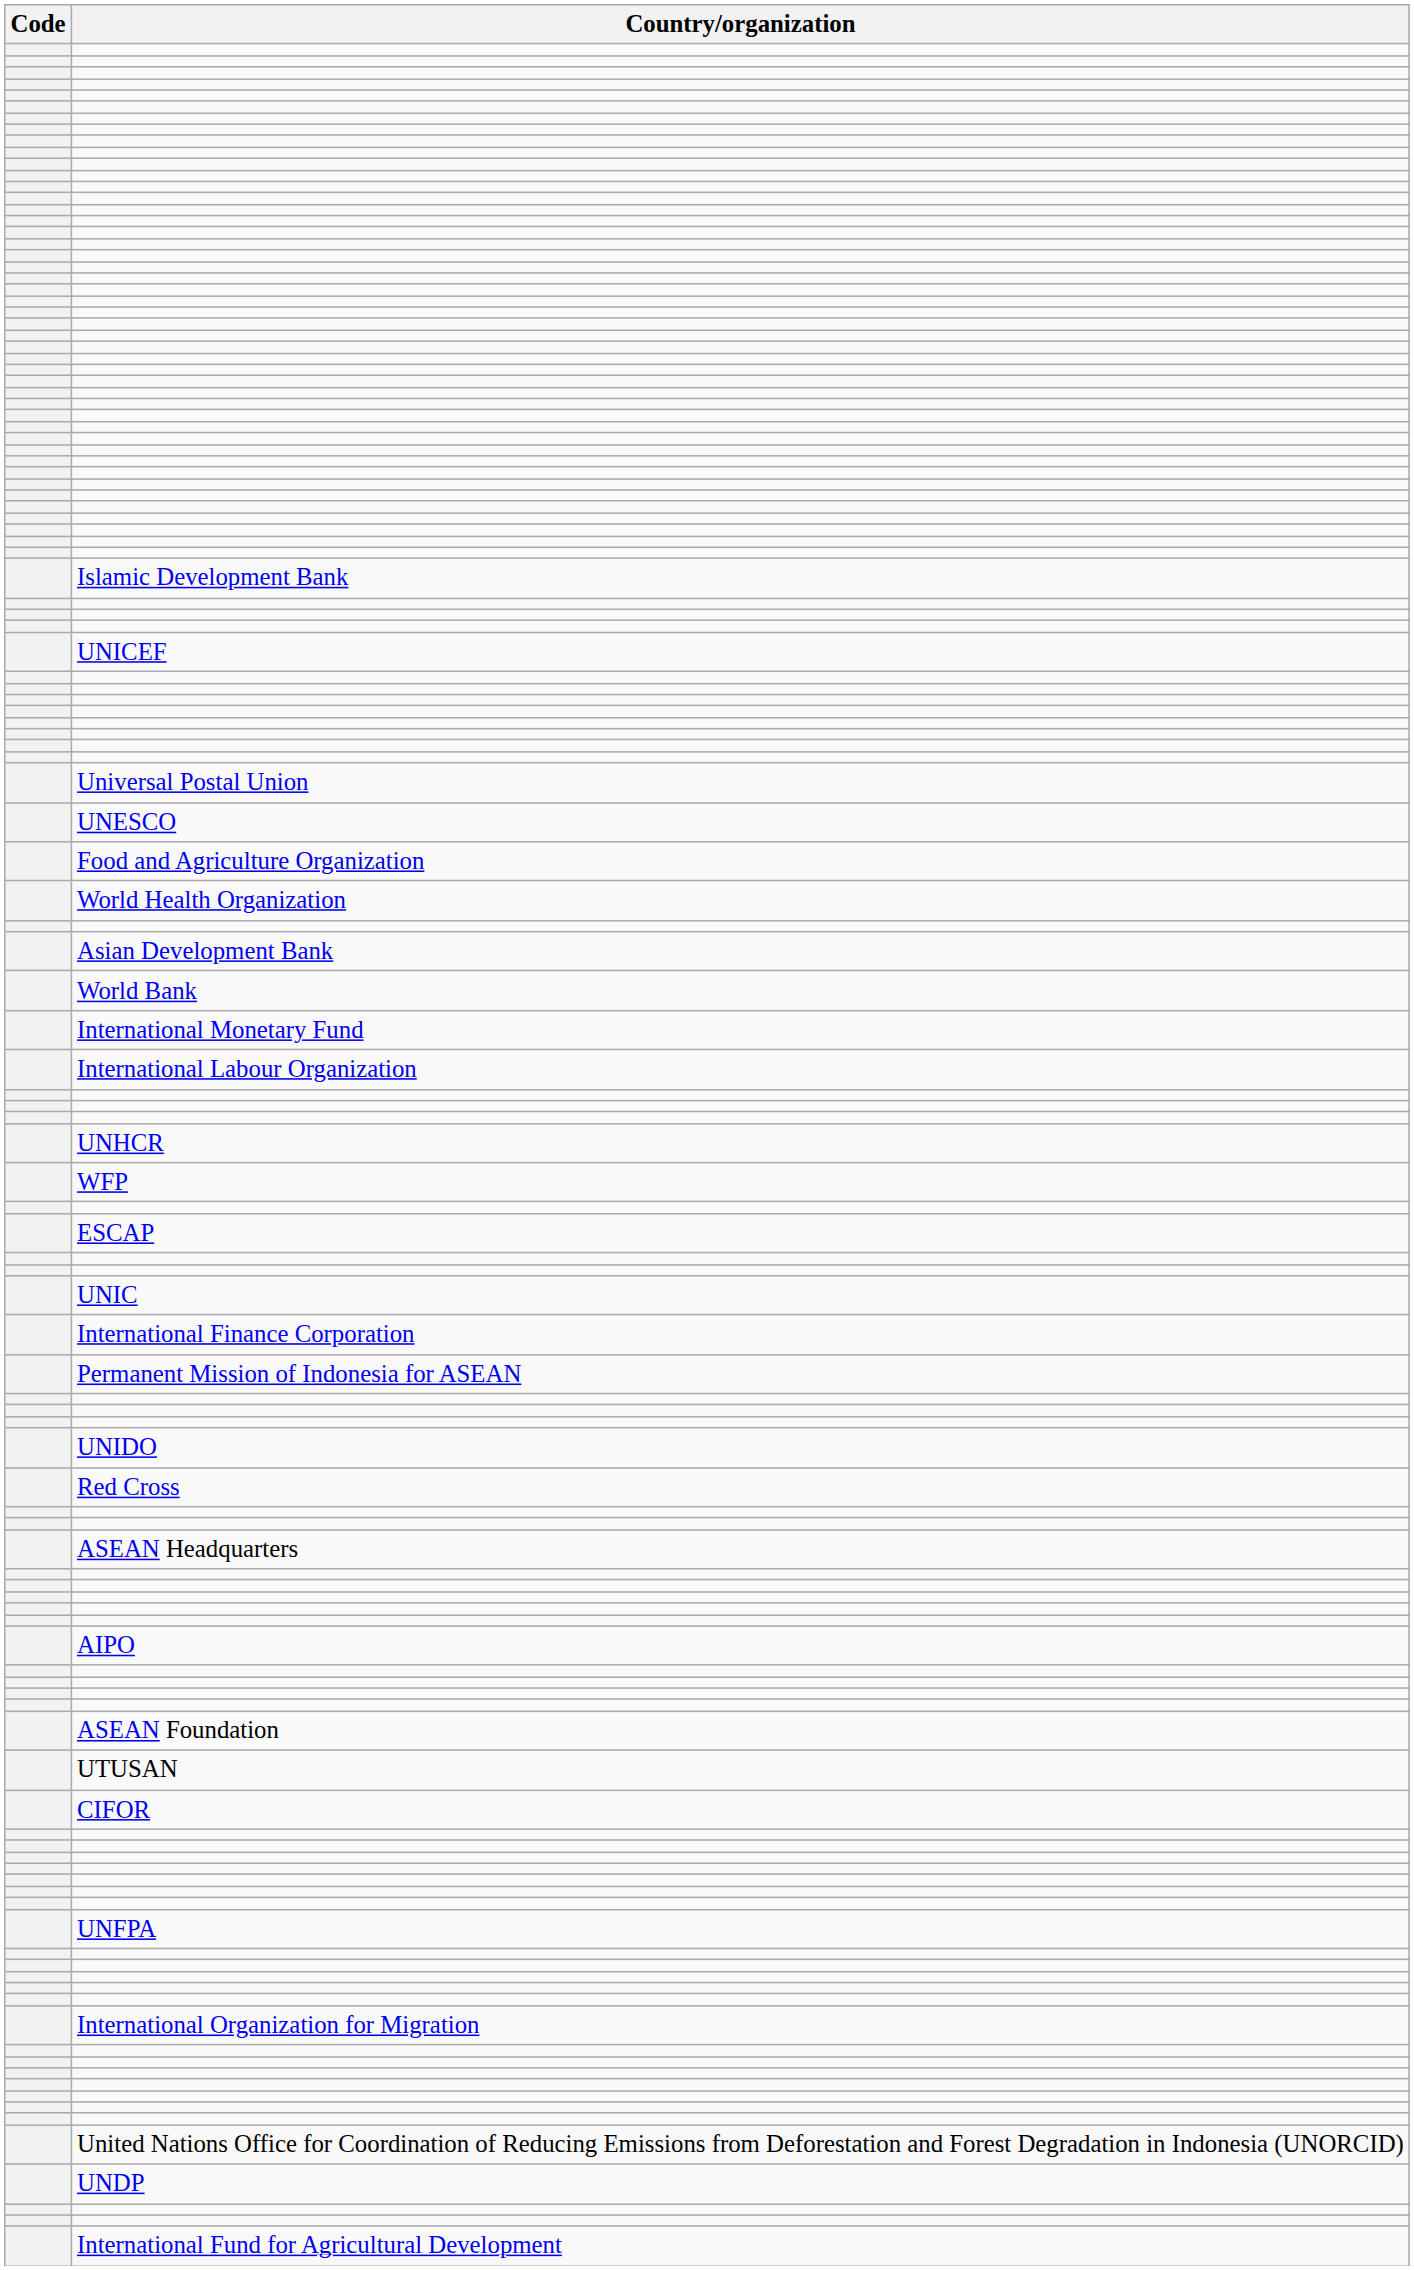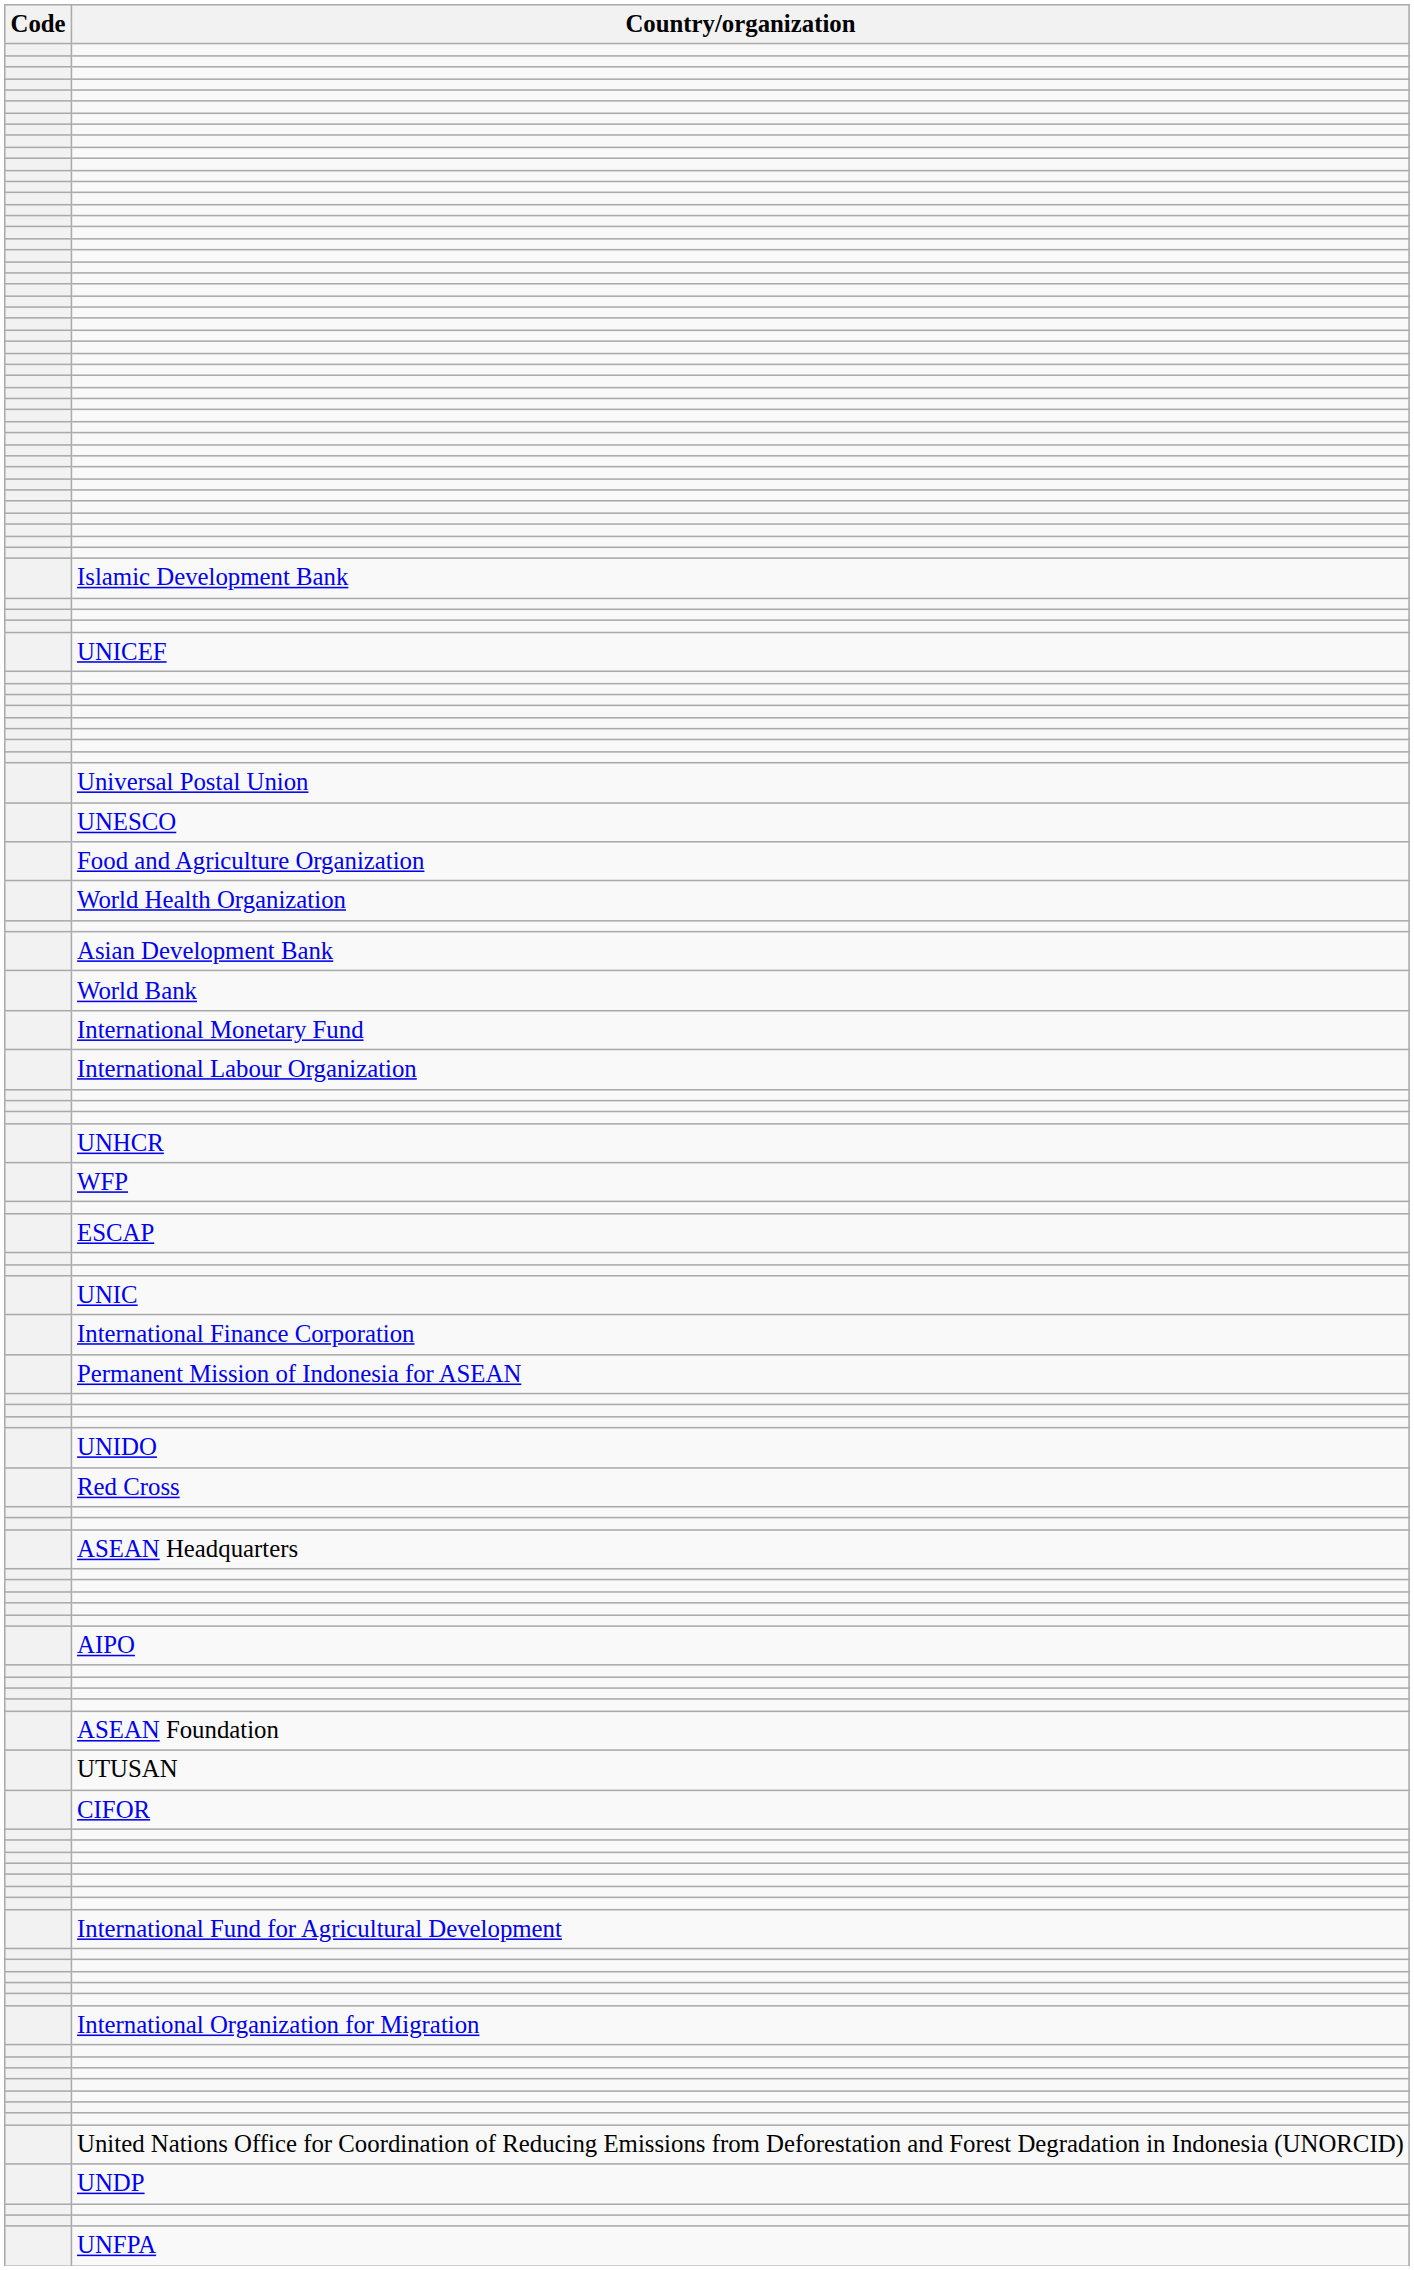(117, 1928) UNFPA -> (319, 1928) International Fund for Agricultural Development
(319, 2245) International Fund for Agricultural Development -> (117, 2245) UNFPA
